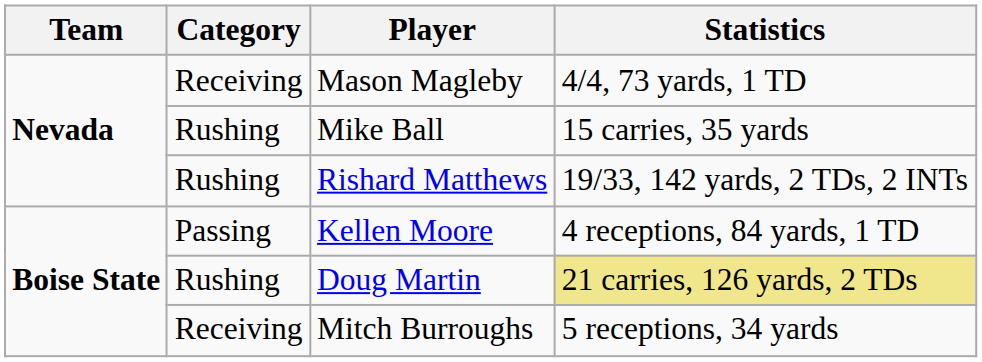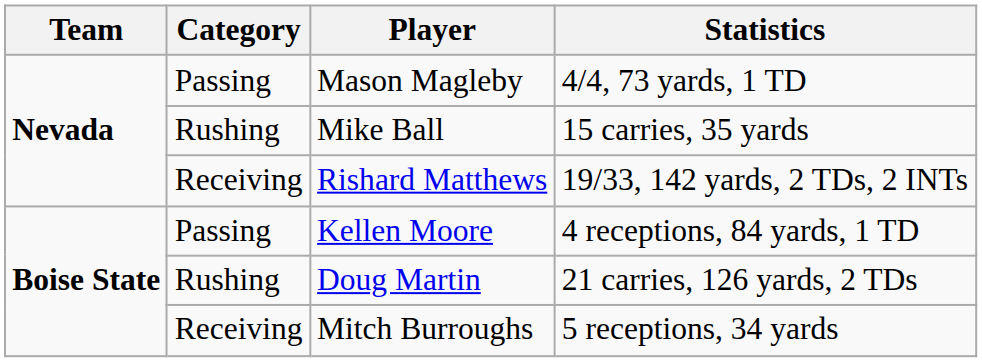(239, 80) Receiving -> (223, 80) Passing
(227, 179) Rushing -> (239, 179) Receiving
(740, 279) khaki background -> (740, 279) no background
